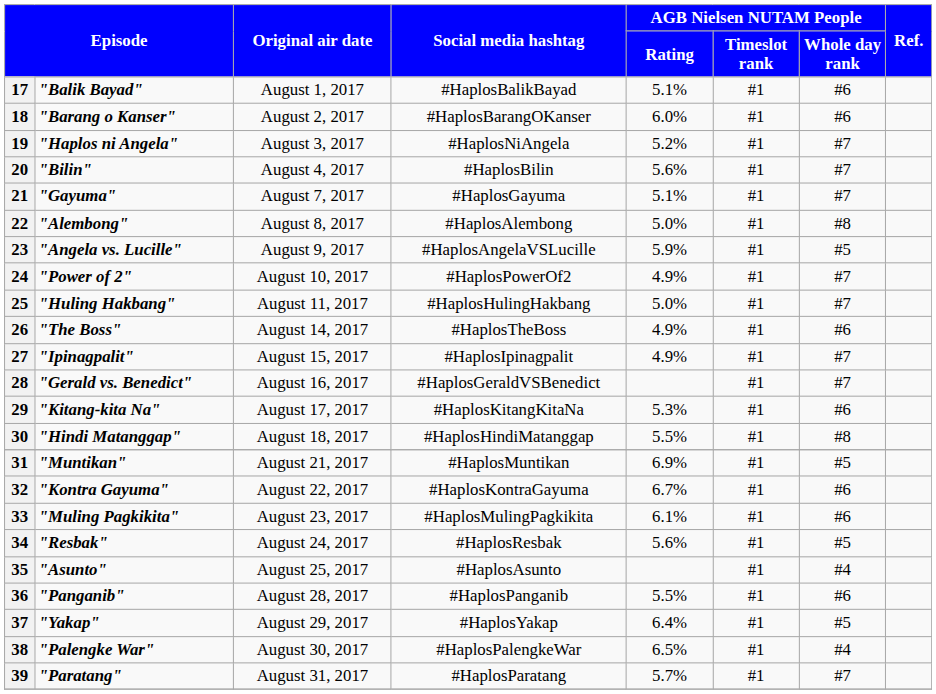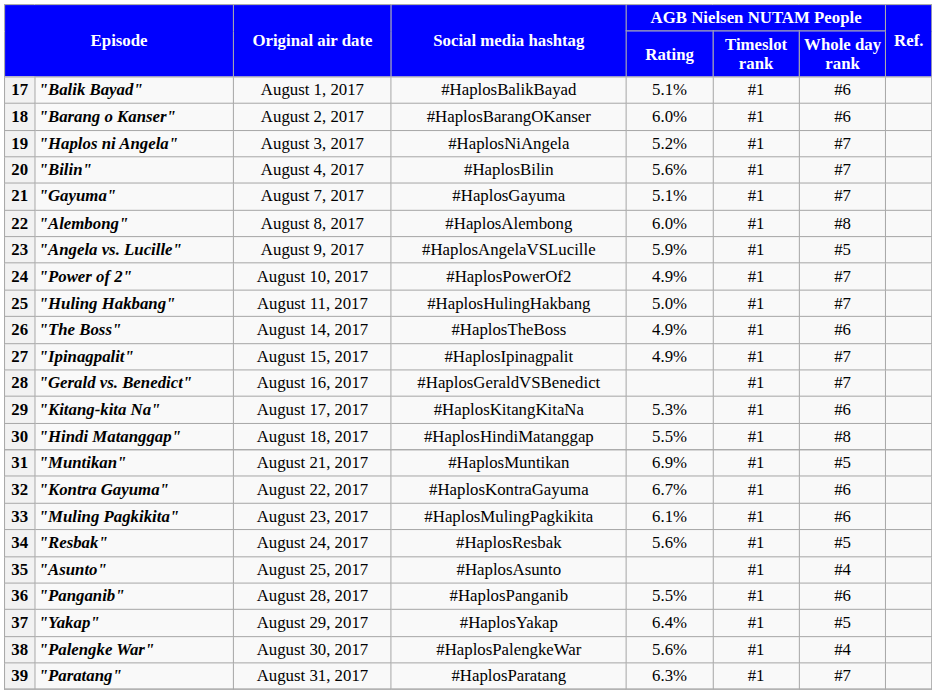(670, 223) 5.0% -> (670, 223) 6.0%
(670, 649) 6.5% -> (670, 649) 5.6%
(670, 676) 5.7% -> (670, 676) 6.3%
